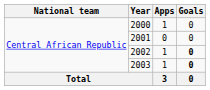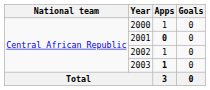(164, 38) normal -> (164, 38) bold
(191, 52) bold -> (191, 52) normal
(164, 65) normal -> (164, 65) bold
(191, 65) bold -> (191, 65) normal
